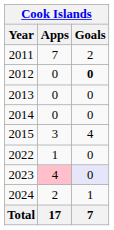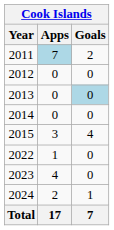(55, 54) no background -> (55, 54) lightblue background
(90, 74) bold -> (90, 74) normal
(90, 94) no background -> (90, 94) lightblue background
(55, 174) pink background -> (55, 174) no background
(90, 174) lavender background -> (90, 174) no background
